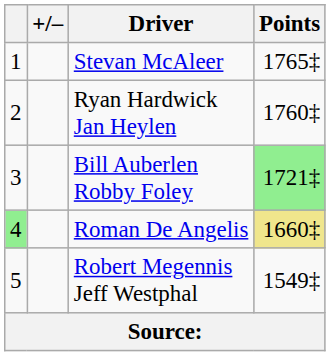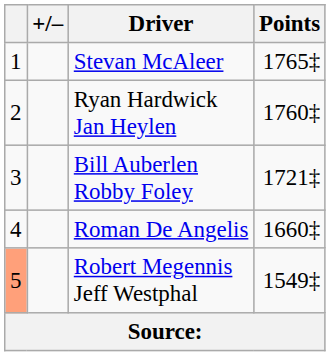(292, 177) lightgreen background -> (292, 177) no background
(16, 229) lightgreen background -> (16, 229) no background
(292, 229) khaki background -> (292, 229) no background
(16, 280) no background -> (16, 280) lightsalmon background
